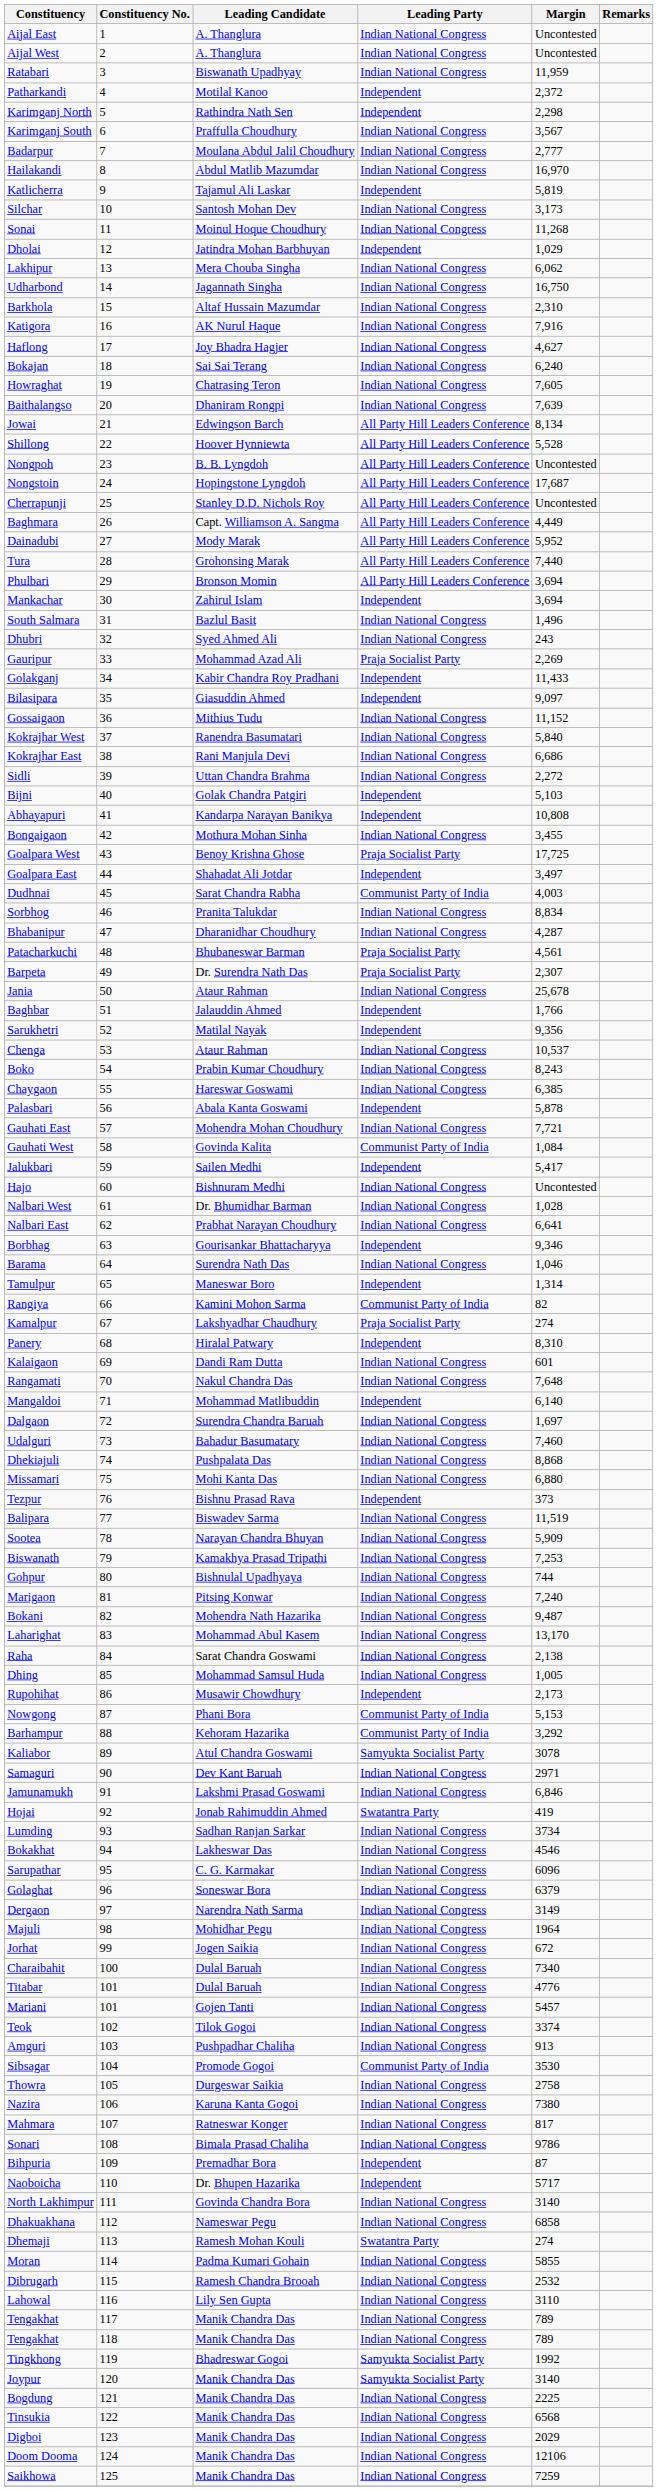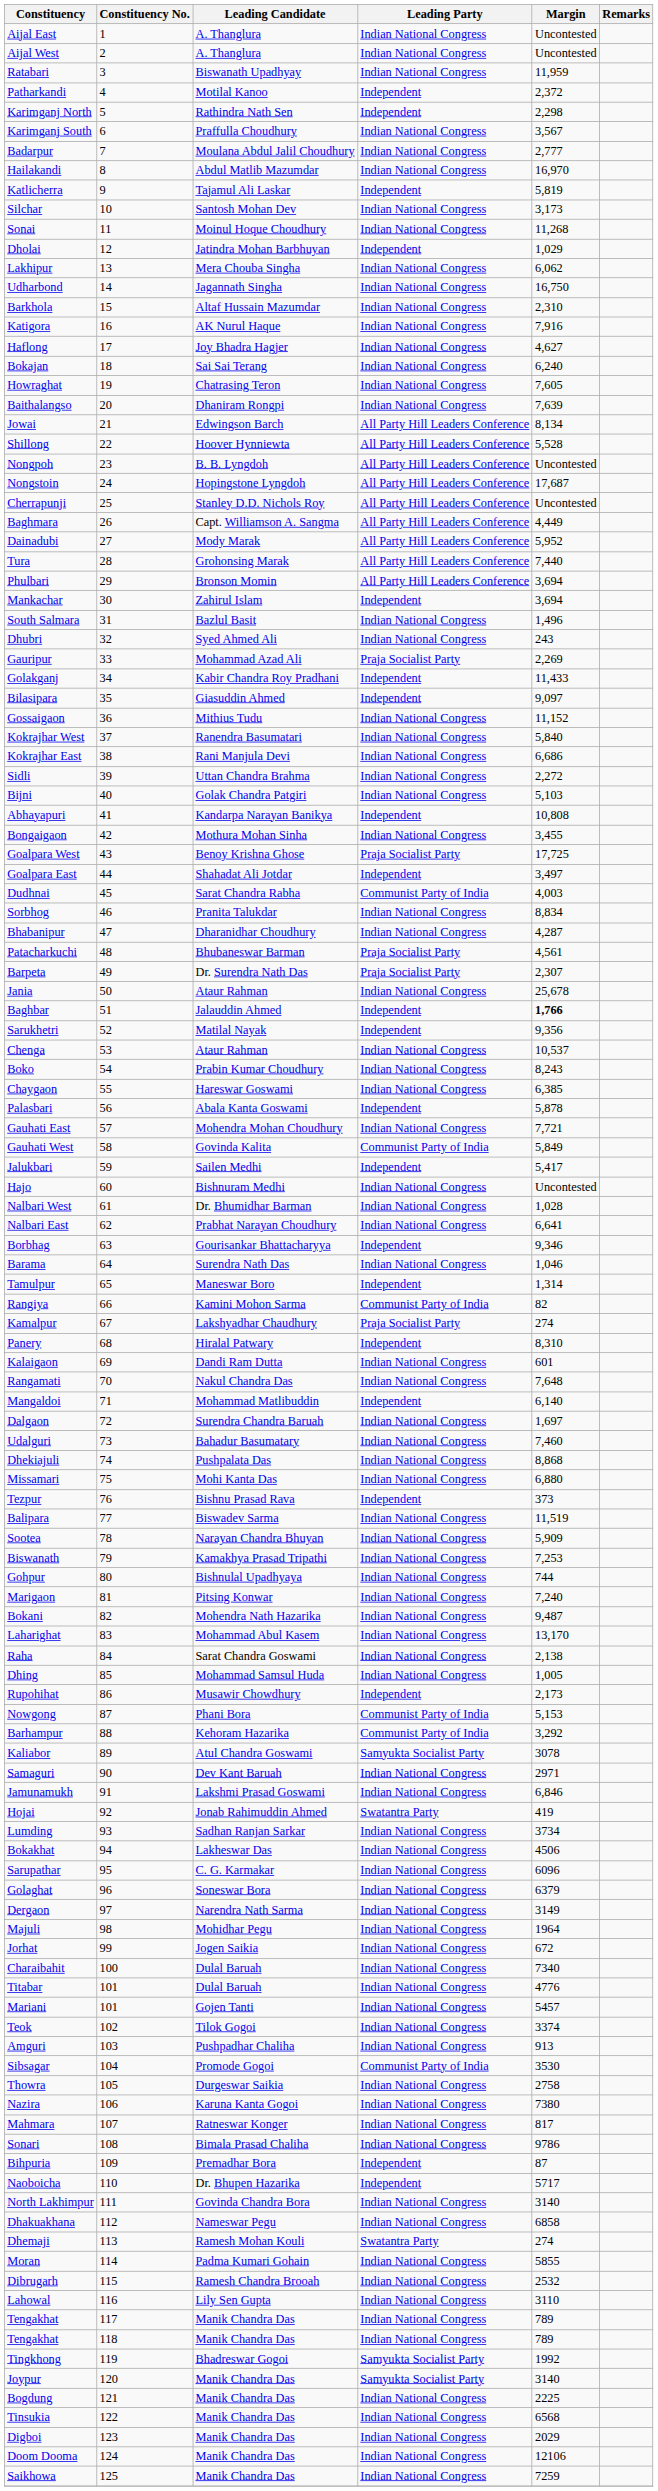(391, 795) Independent -> (423, 795) Indian National Congress
(549, 1010) normal -> (549, 1010) bold
(549, 1147) 1,084 -> (549, 1147) 5,849
(547, 1850) 4546 -> (547, 1850) 4506
